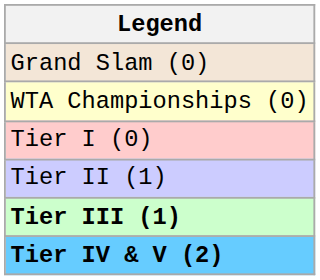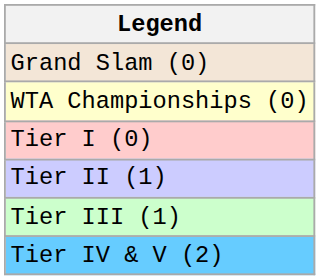(96, 217) bold -> (96, 217) normal
(117, 256) bold -> (117, 256) normal
